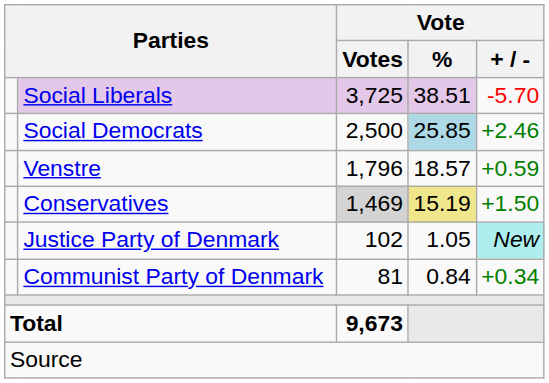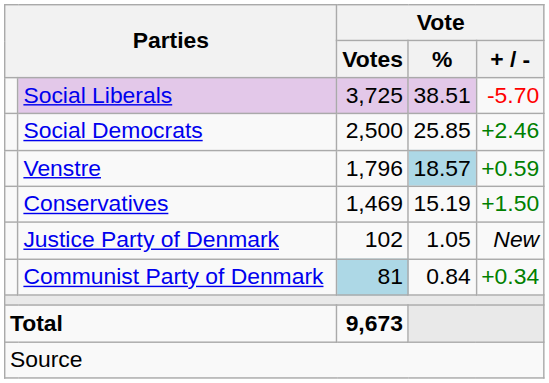(442, 131) lightblue background -> (442, 131) no background
(442, 167) no background -> (442, 167) lightblue background
(374, 204) lightgrey background -> (374, 204) no background
(442, 204) khaki background -> (442, 204) no background
(516, 240) paleturquoise background -> (516, 240) no background
(390, 276) no background -> (390, 276) lightblue background
